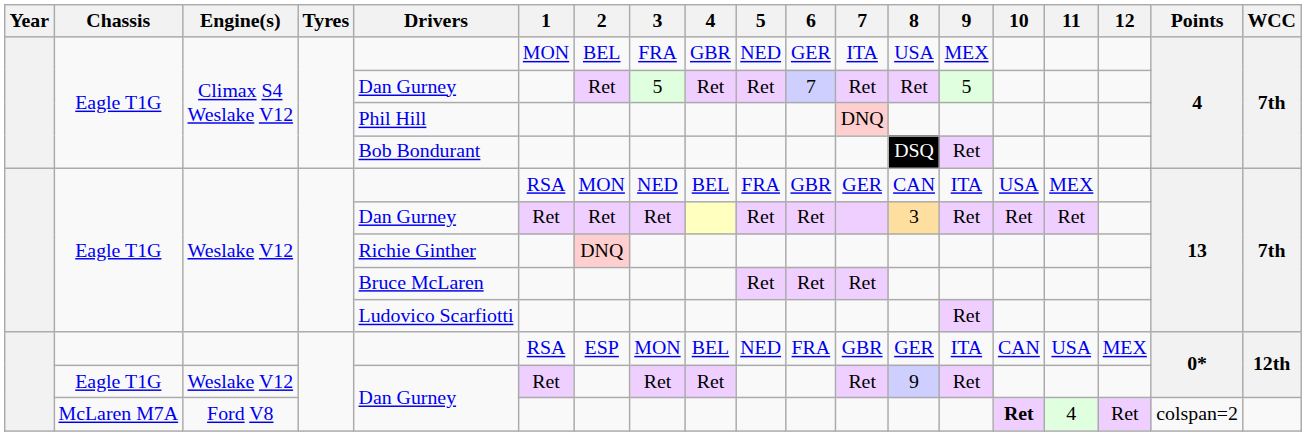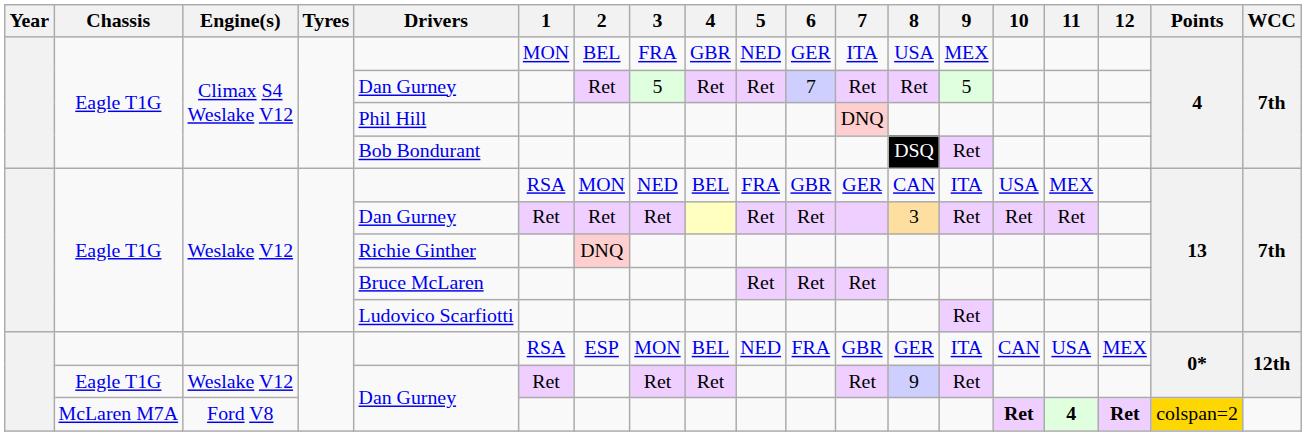(1071, 413) normal -> (1071, 413) bold
(1125, 413) normal -> (1125, 413) bold
(1197, 413) no background -> (1197, 413) gold background
